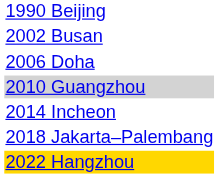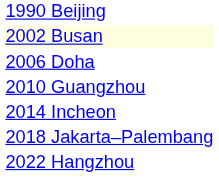(54, 36) no background -> (54, 36) lightyellow background
(75, 86) lightgrey background -> (75, 86) no background
(70, 162) gold background -> (70, 162) no background
